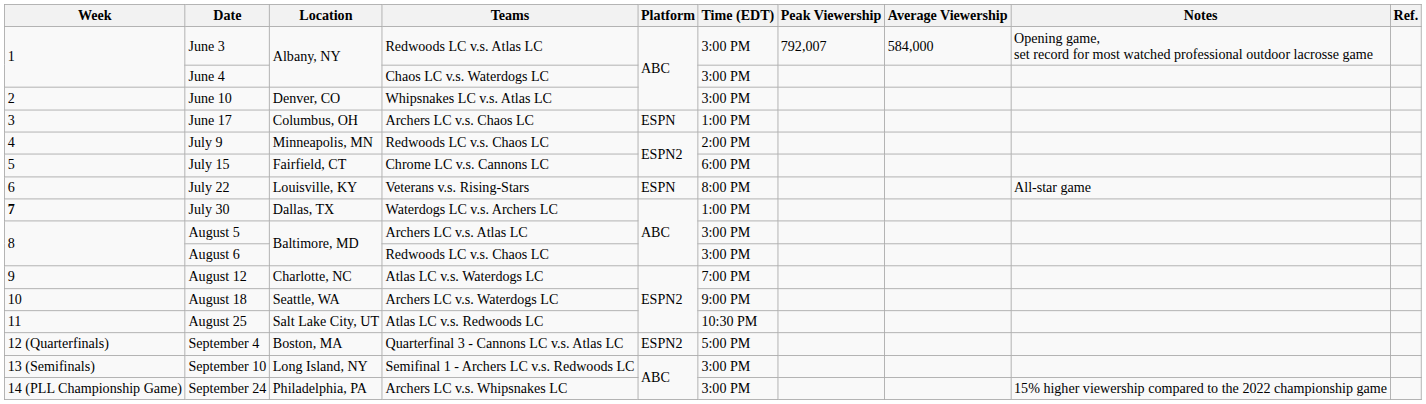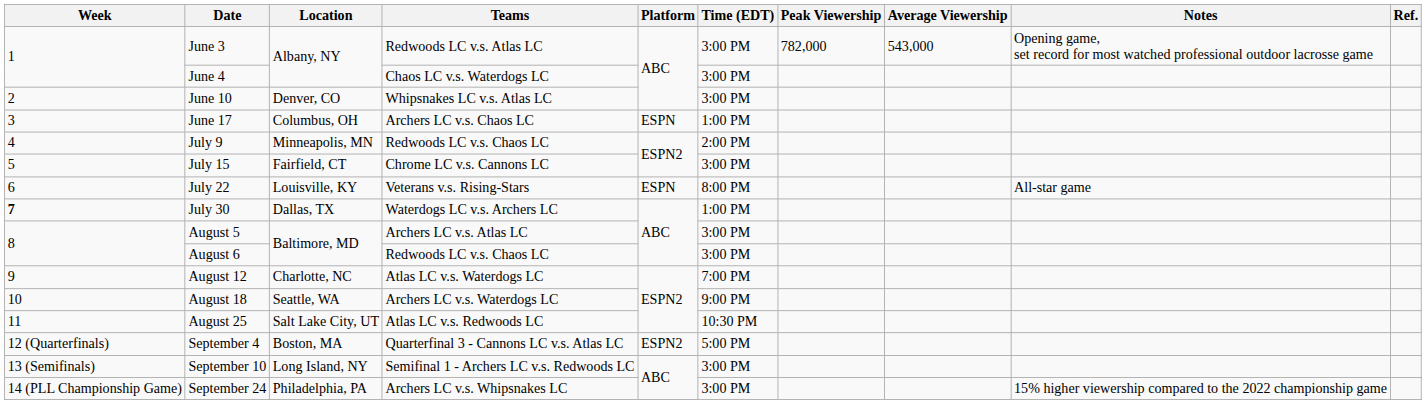(804, 45) 792,007 -> (804, 45) 782,000
(911, 45) 584,000 -> (911, 45) 543,000
(726, 165) 6:00 PM -> (726, 165) 3:00 PM
